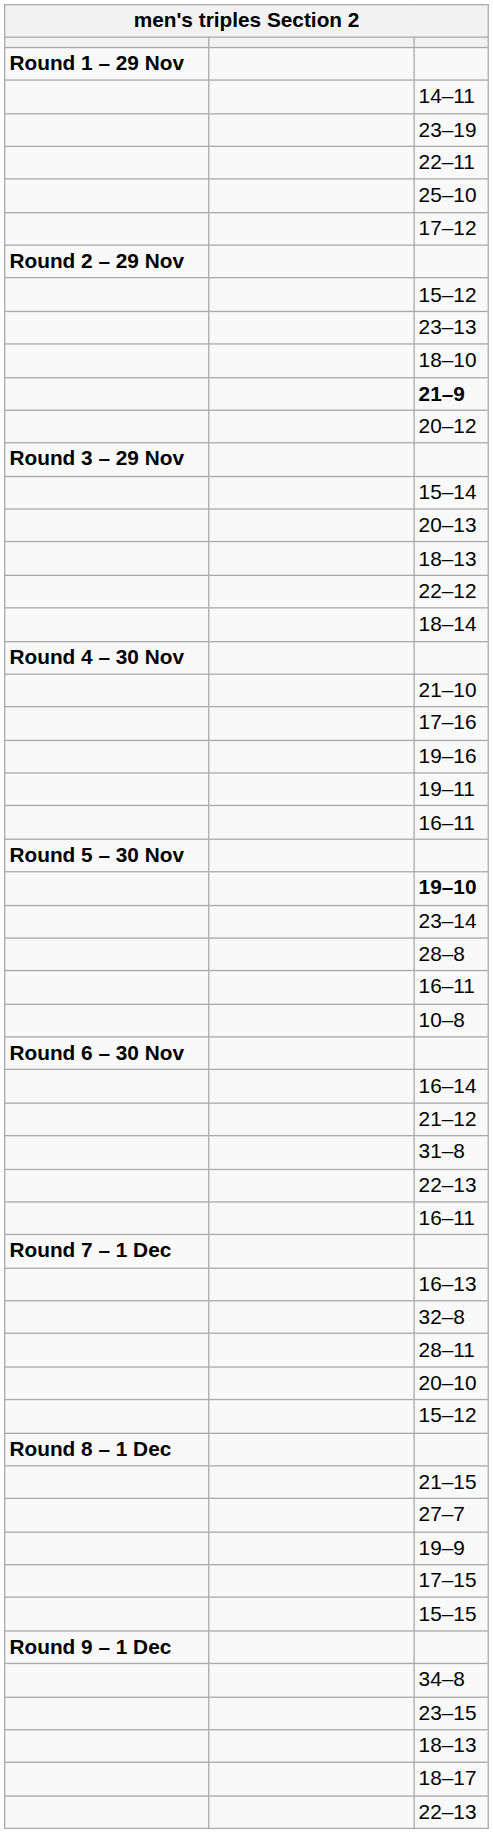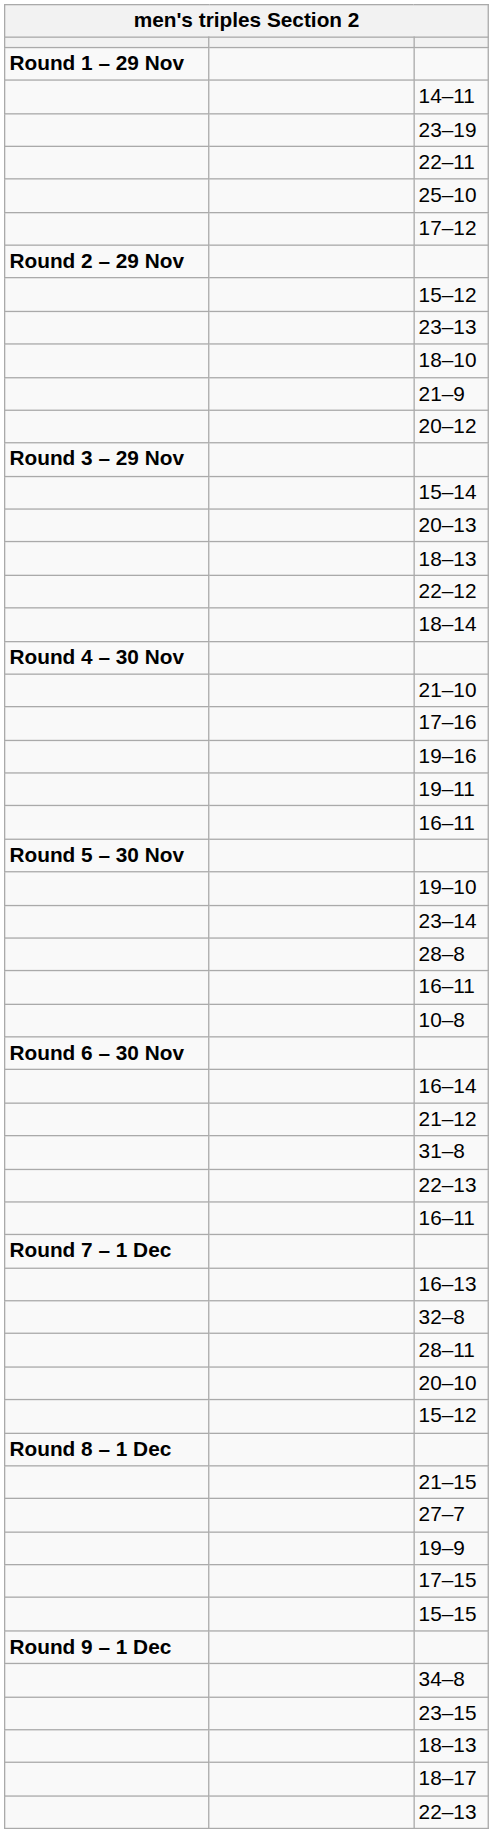(442, 393) bold -> (442, 393) normal
(448, 888) bold -> (448, 888) normal
